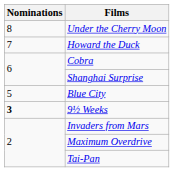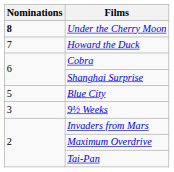(9, 28) normal -> (9, 28) bold
(9, 110) bold -> (9, 110) normal
